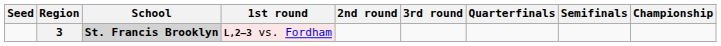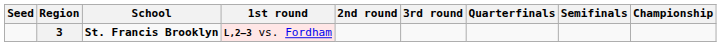(152, 32) lightgrey background -> (152, 32) no background
